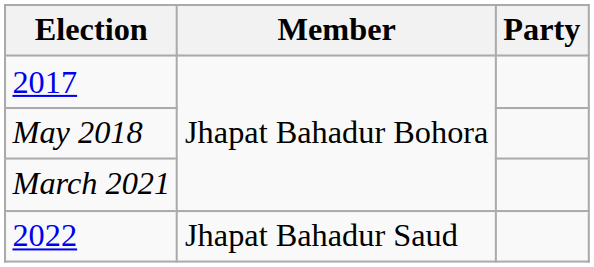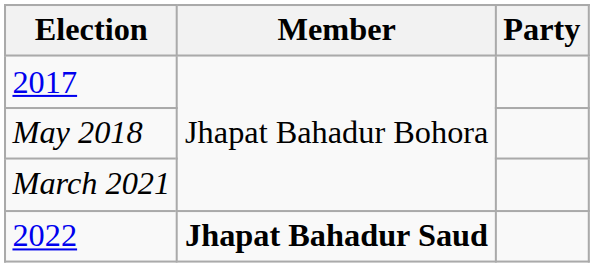(321, 235) normal -> (337, 235) bold
